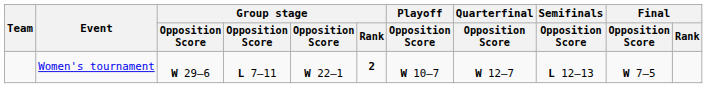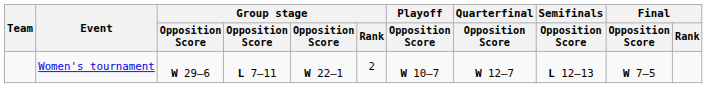(372, 67) bold -> (372, 67) normal
